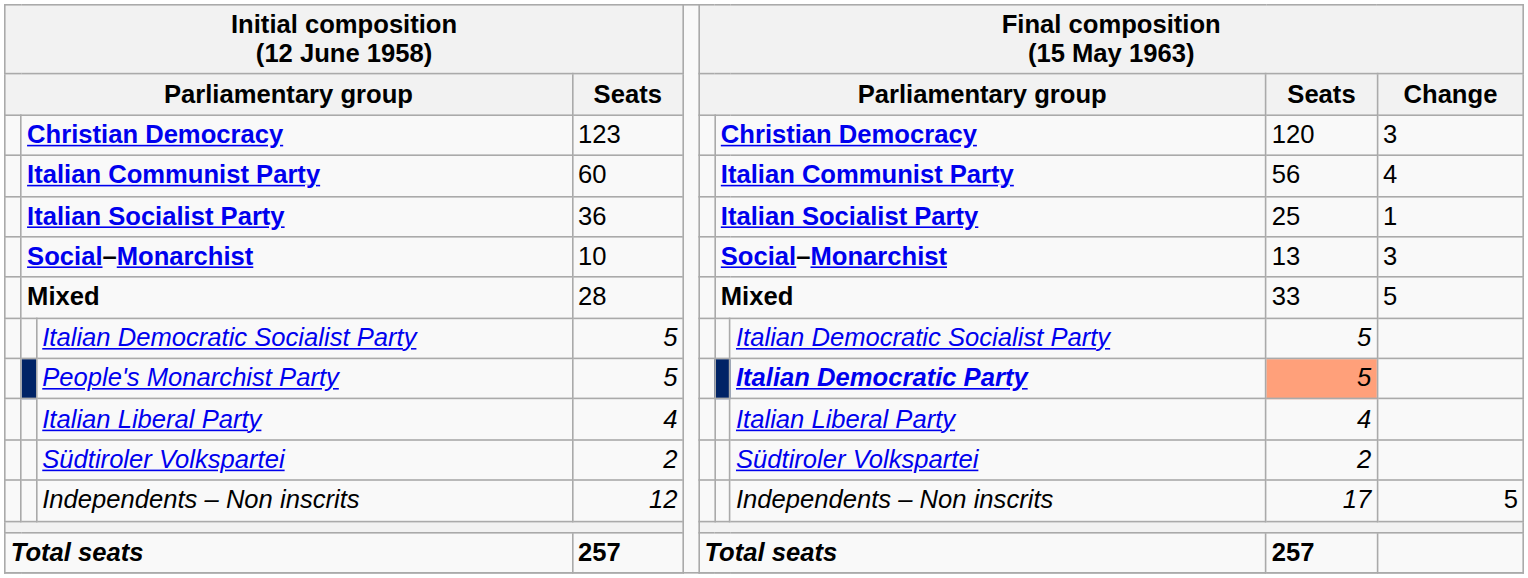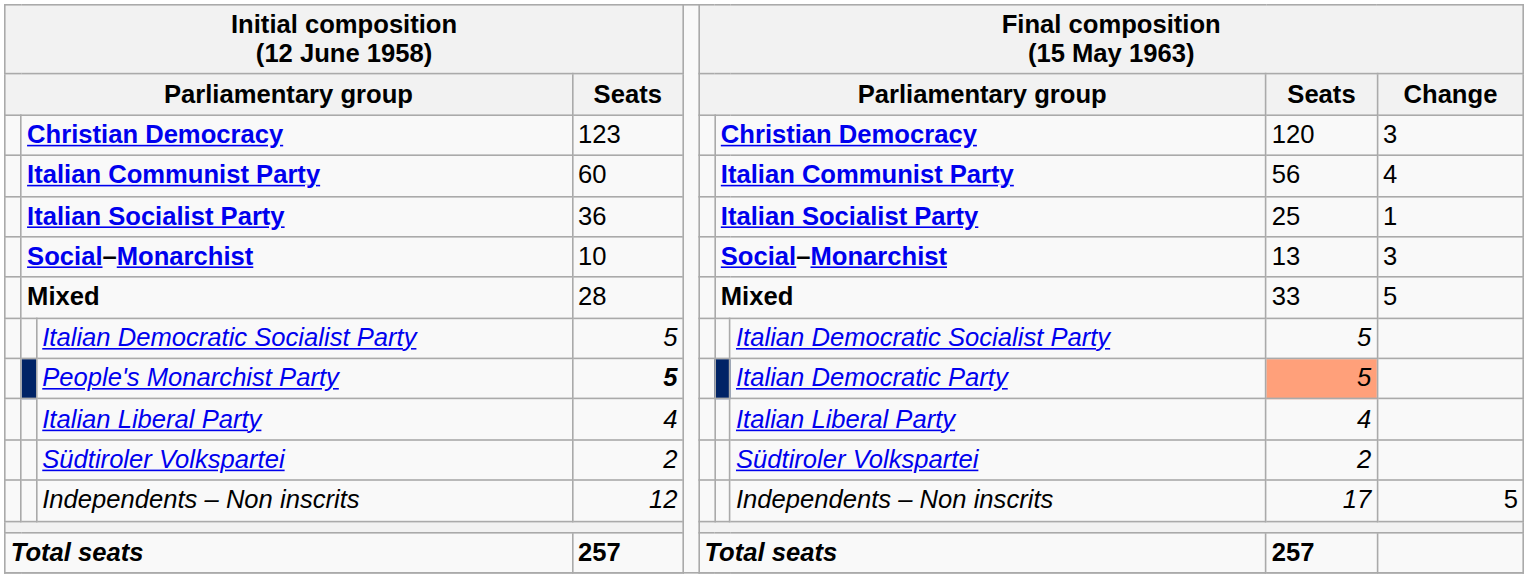(670, 378) normal -> (670, 378) bold
(882, 378) bold -> (872, 378) normal
